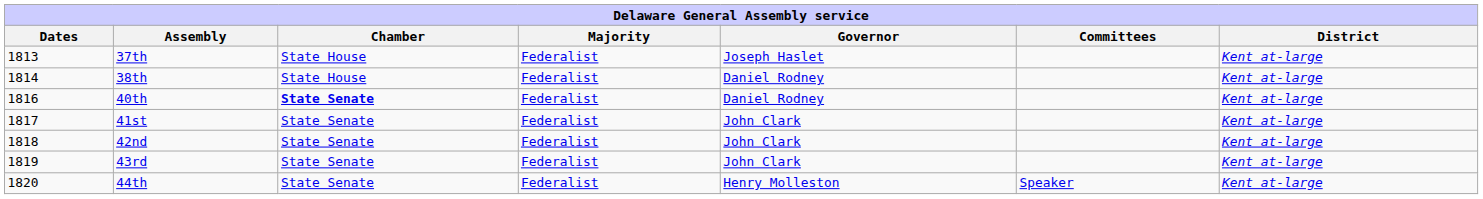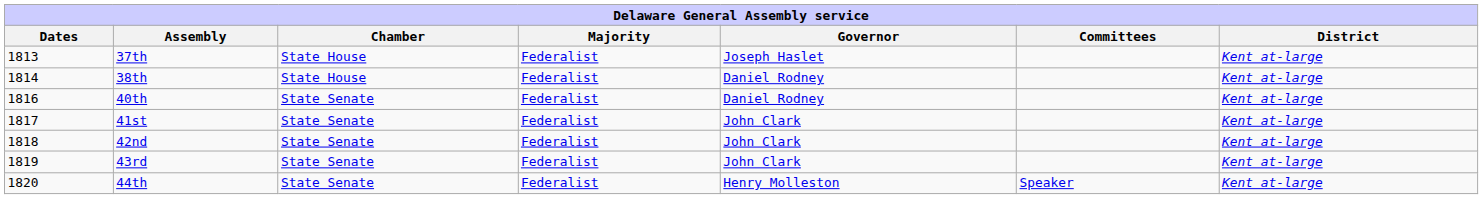(328, 99) bold -> (328, 99) normal
